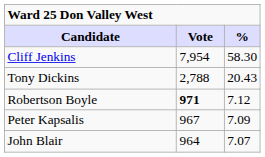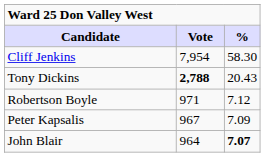(195, 78) normal -> (195, 78) bold
(190, 99) bold -> (190, 99) normal
(239, 141) normal -> (239, 141) bold
